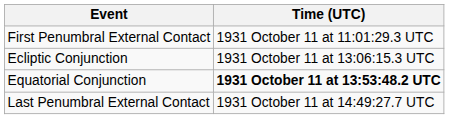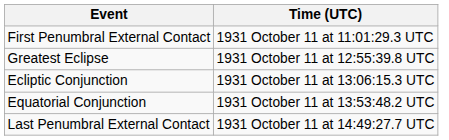+ row: (58, 59)
(329, 80) bold -> (325, 102) normal
